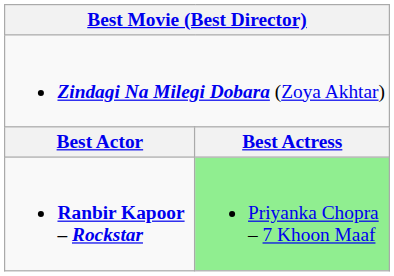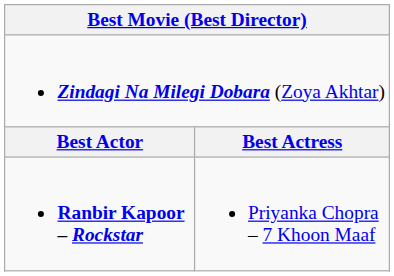(292, 225) lightgreen background -> (292, 225) no background
